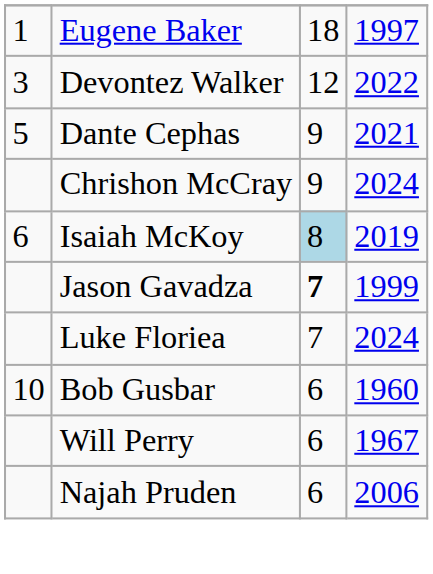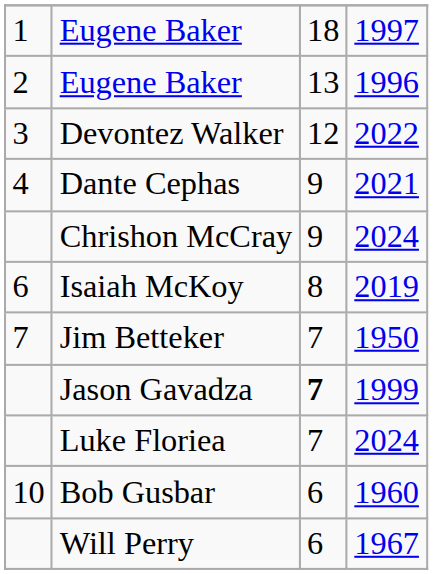+ row: (151, 81)
(21, 132) 5 -> (21, 184) 4
(315, 235) lightblue background -> (315, 286) no background
+ row: (142, 337)
- row: (148, 491)
